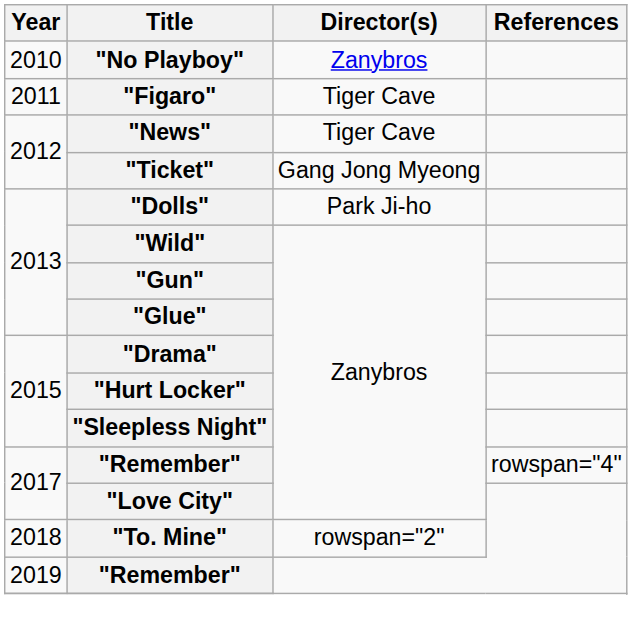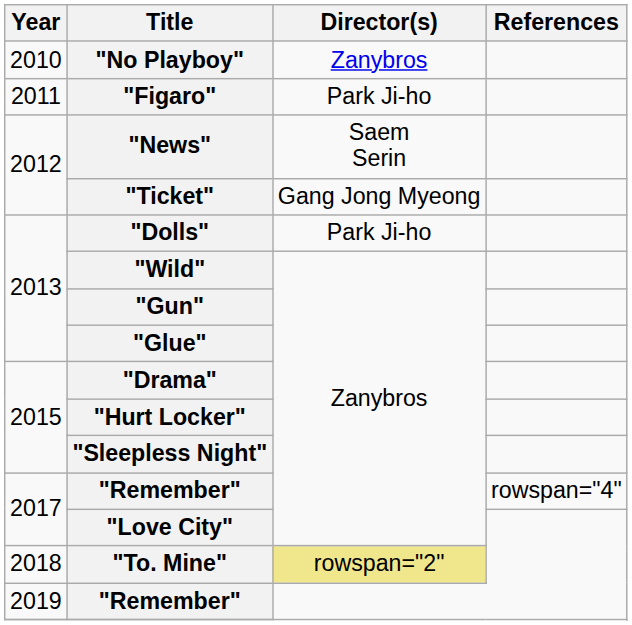(379, 96) Tiger Cave -> (379, 96) Park Ji-ho
(379, 133) Tiger Cave -> (379, 146) Saem Serin
(379, 538) no background -> (379, 564) khaki background
